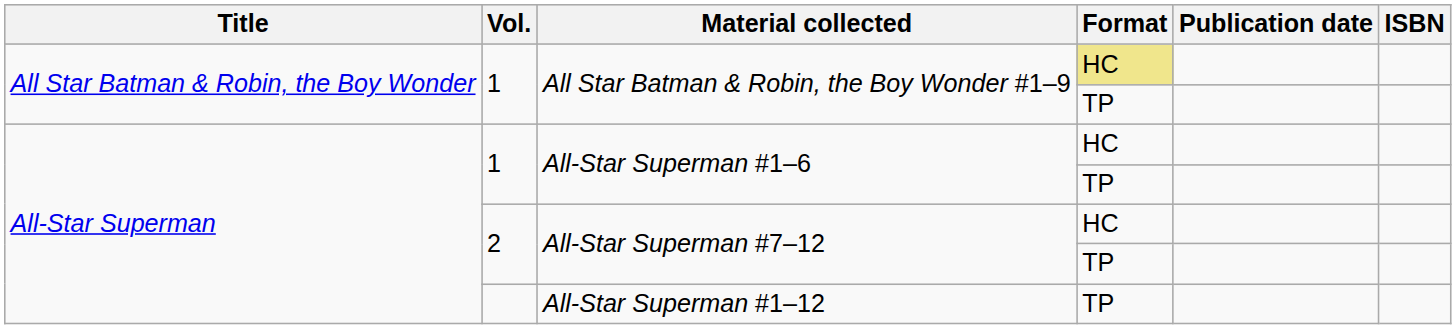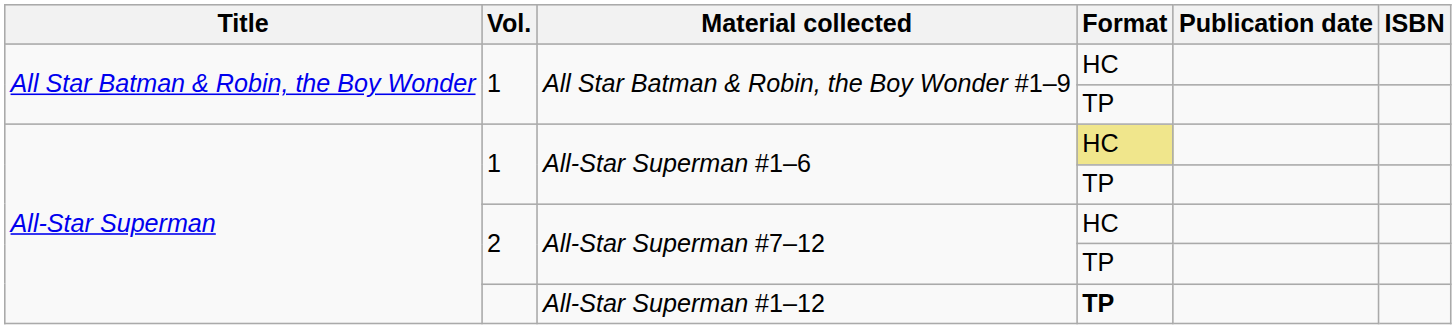(1100, 64) khaki background -> (1100, 64) no background
(1100, 143) no background -> (1100, 143) khaki background
(1098, 303) normal -> (1098, 303) bold
